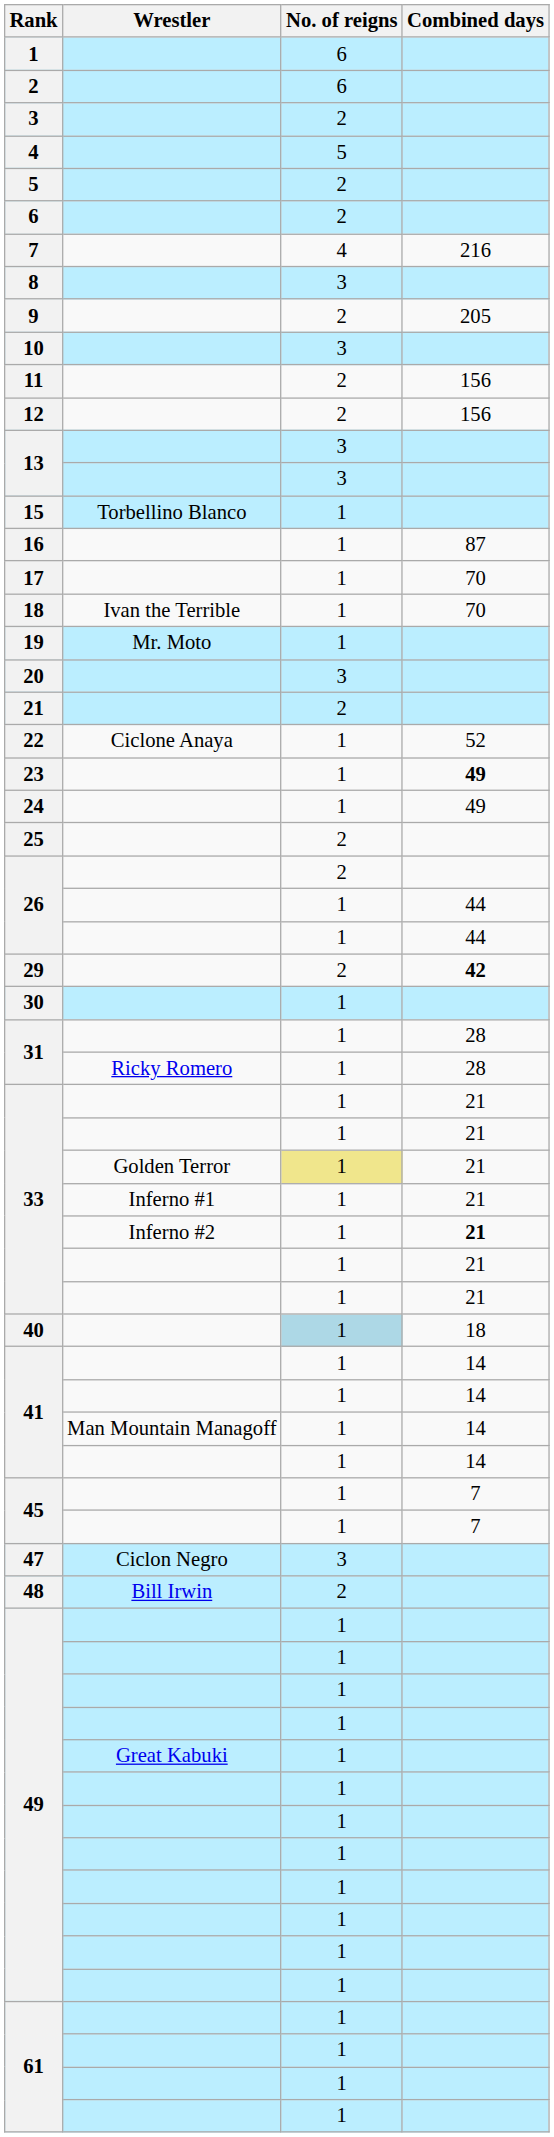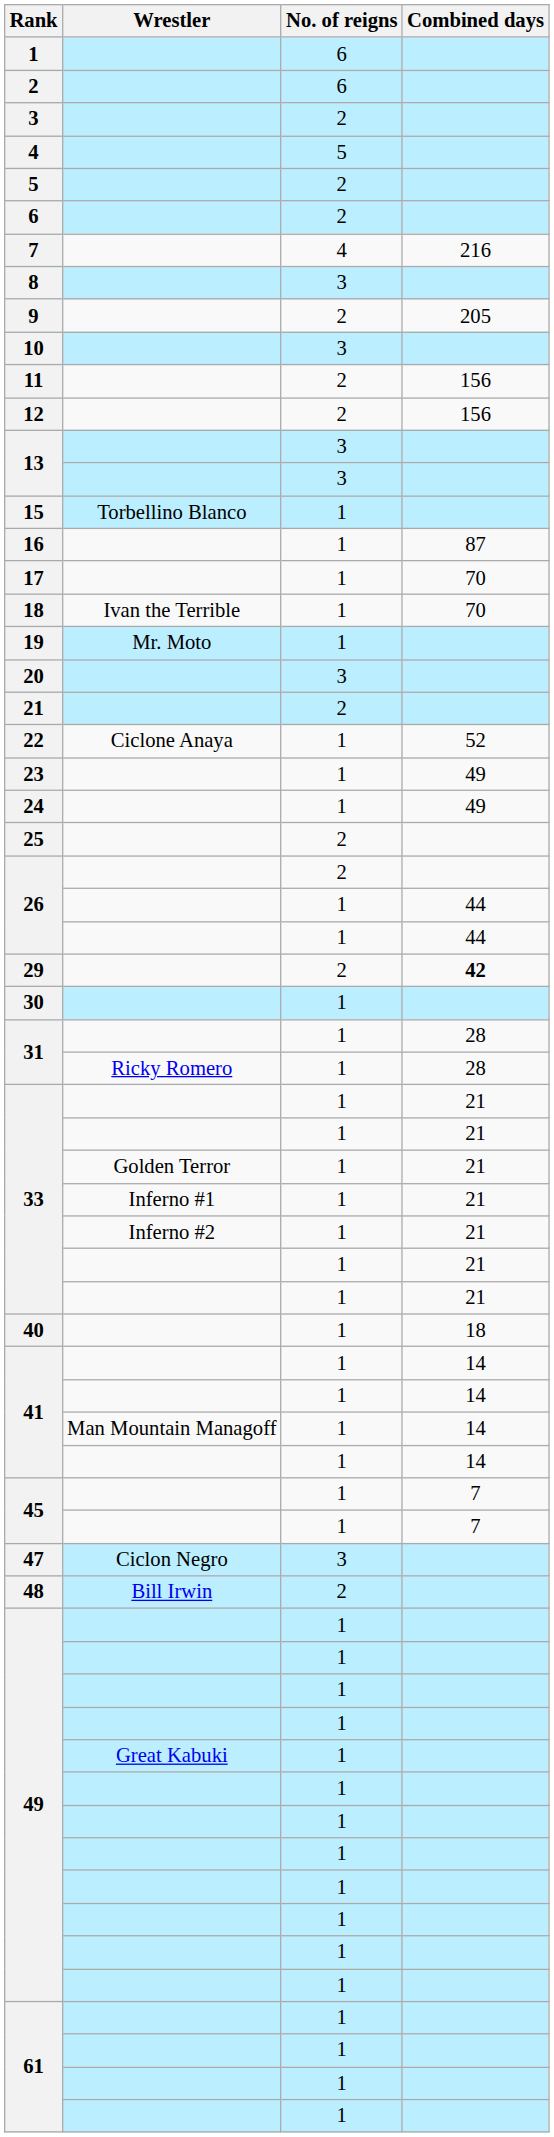(476, 773) bold -> (476, 773) normal
(342, 1166) khaki background -> (342, 1166) no background
(476, 1232) bold -> (476, 1232) normal
(342, 1330) lightblue background -> (342, 1330) no background
